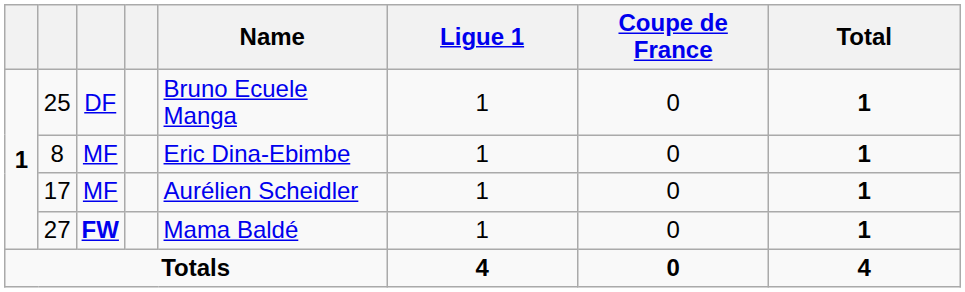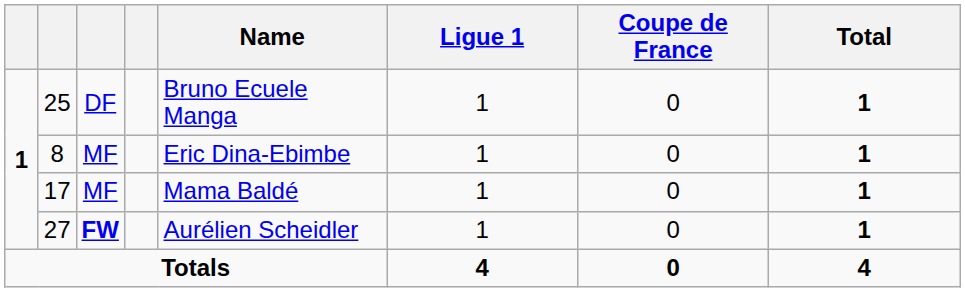(261, 191) Aurélien Scheidler -> (231, 191) Mama Baldé
(231, 229) Mama Baldé -> (261, 229) Aurélien Scheidler
